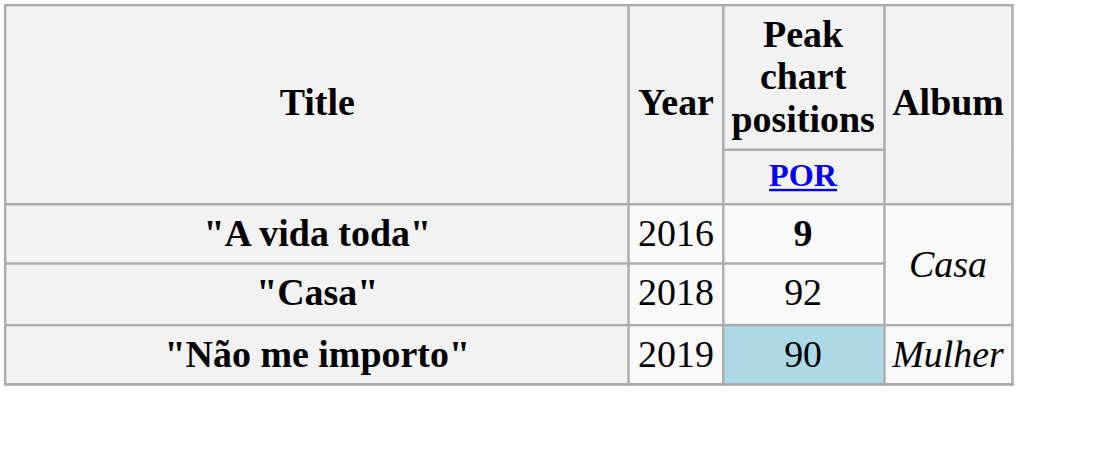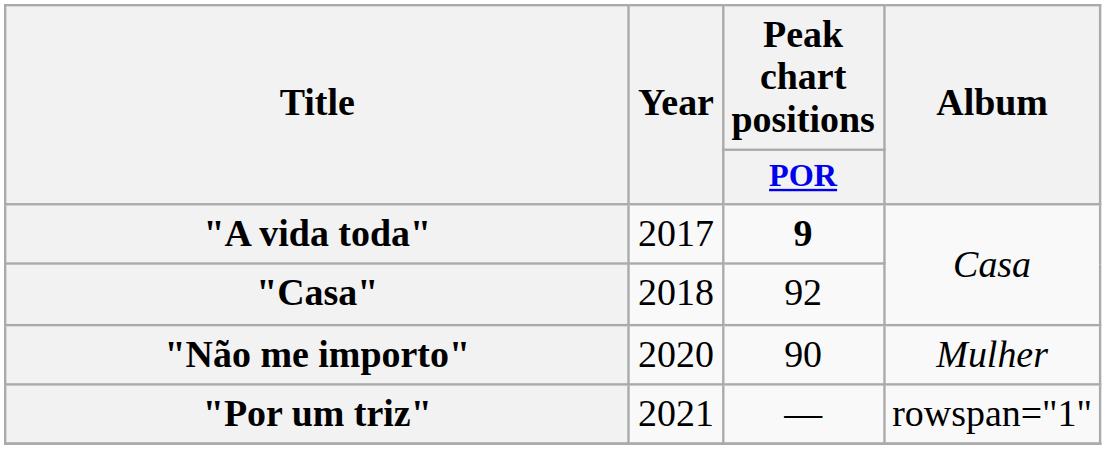(676, 233) 2016 -> (676, 233) 2017
(676, 353) 2019 -> (676, 353) 2020
(803, 353) lightblue background -> (803, 353) no background
+ row: (317, 413)
